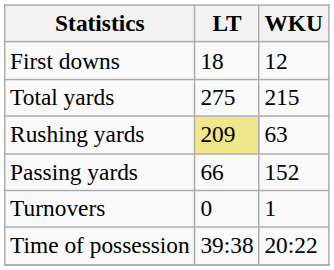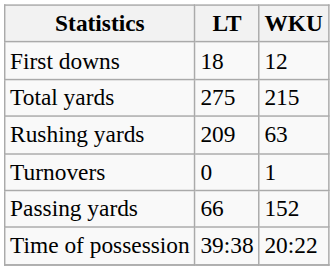(218, 134) khaki background -> (218, 134) no background
rows swapped: (74, 171) <-> (58, 208)
